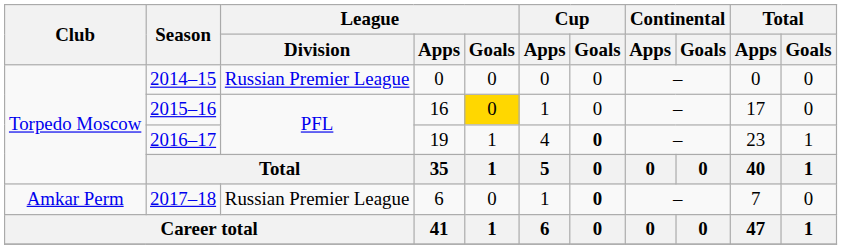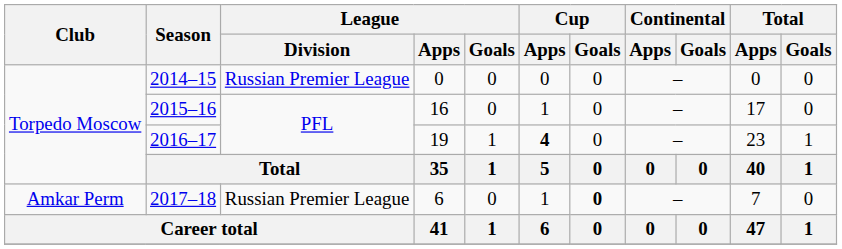(492, 109) gold background -> (492, 109) no background
(545, 139) normal -> (545, 139) bold
(597, 139) bold -> (597, 139) normal
